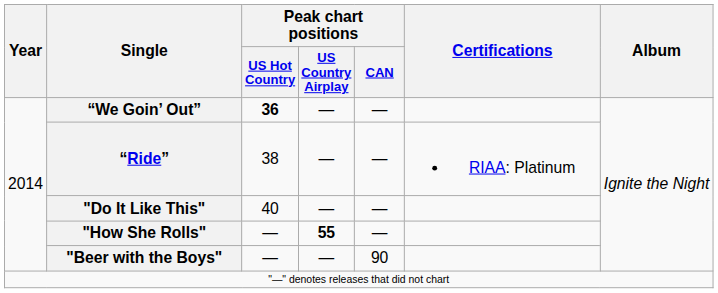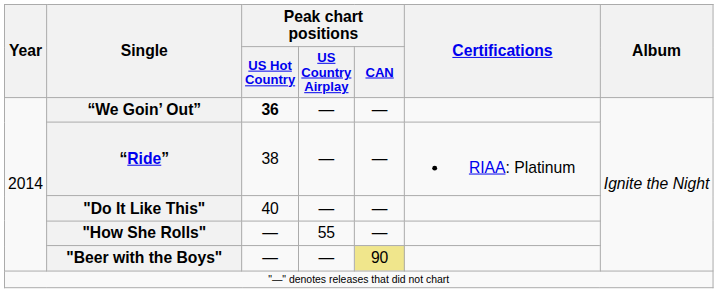(326, 233) bold -> (326, 233) normal
(380, 258) no background -> (380, 258) khaki background
